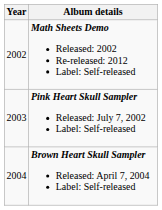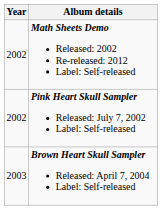(17, 118) 2003 -> (17, 118) 2002
(17, 176) 2004 -> (17, 176) 2003
